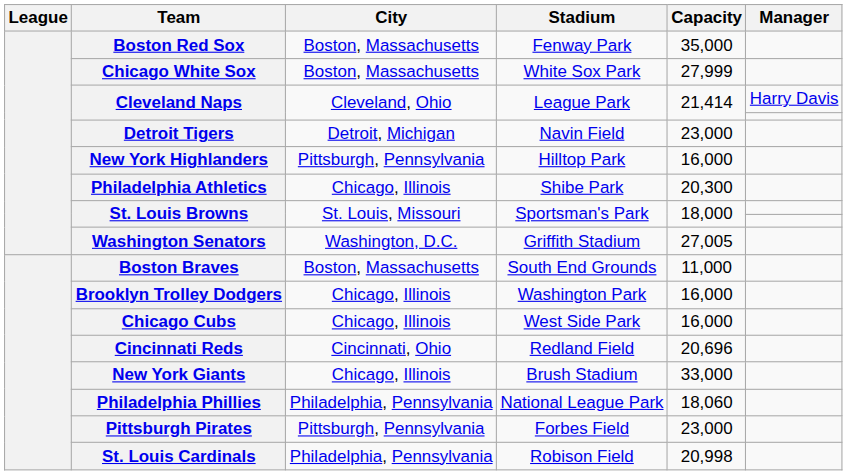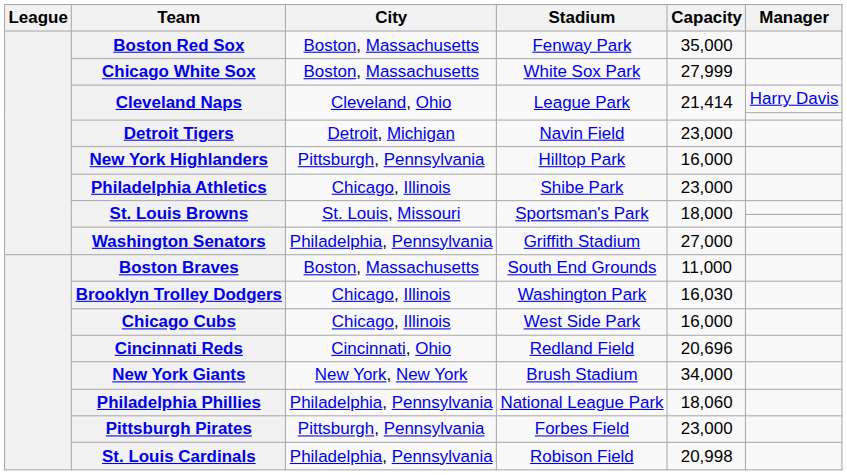(707, 187) 20,300 -> (707, 187) 23,000
(391, 240) Washington, D.C. -> (391, 240) Philadelphia, Pennsylvania
(707, 240) 27,005 -> (707, 240) 27,000
(707, 294) 16,000 -> (707, 294) 16,030
(391, 375) Chicago, Illinois -> (391, 375) New York, New York
(707, 375) 33,000 -> (707, 375) 34,000
